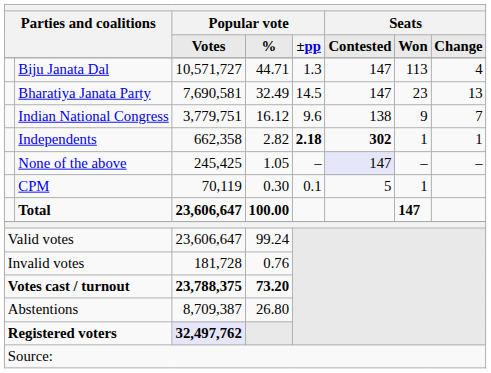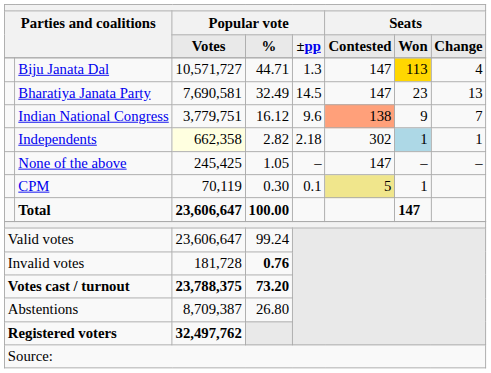(417, 69) no background -> (417, 69) gold background
(380, 116) no background -> (380, 116) lightsalmon background
(218, 139) no background -> (218, 139) lightyellow background
(309, 139) bold -> (309, 139) normal
(380, 139) bold -> (380, 139) normal
(424, 139) no background -> (424, 139) lightblue background
(380, 163) lavender background -> (380, 163) no background
(388, 186) no background -> (388, 186) khaki background
(276, 263) normal -> (276, 263) bold
(209, 333) lavender background -> (209, 333) no background
